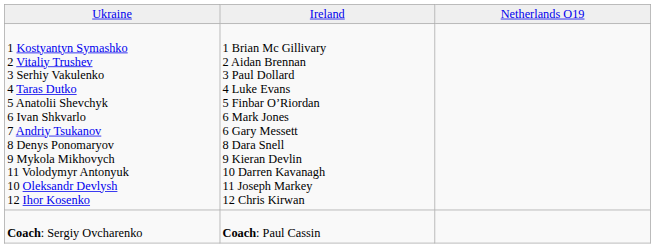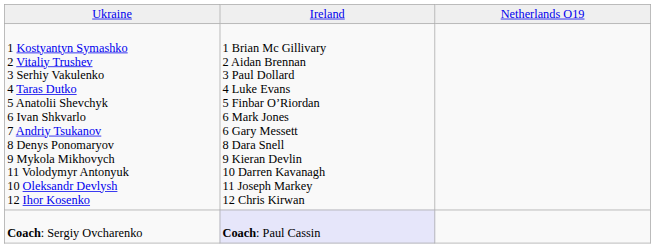(271, 233) no background -> (271, 233) lavender background
